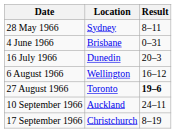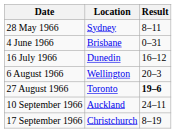(152, 58) 20–3 -> (154, 58) 16–12
(154, 74) 16–12 -> (152, 74) 20–3
